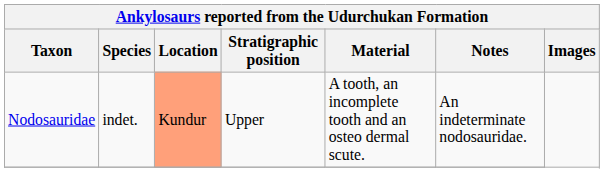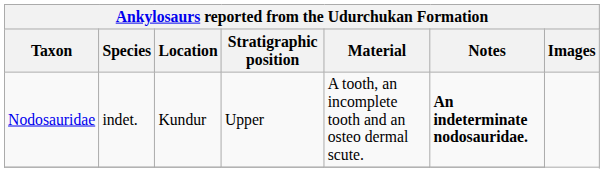(182, 119) lightsalmon background -> (182, 119) no background
(483, 119) normal -> (481, 119) bold
